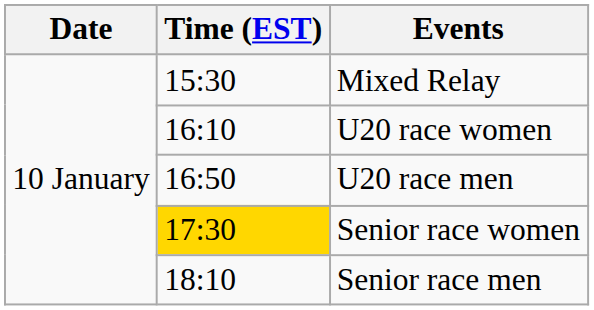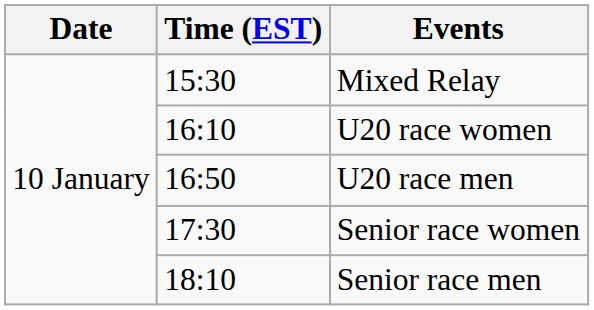(200, 229) gold background -> (200, 229) no background
